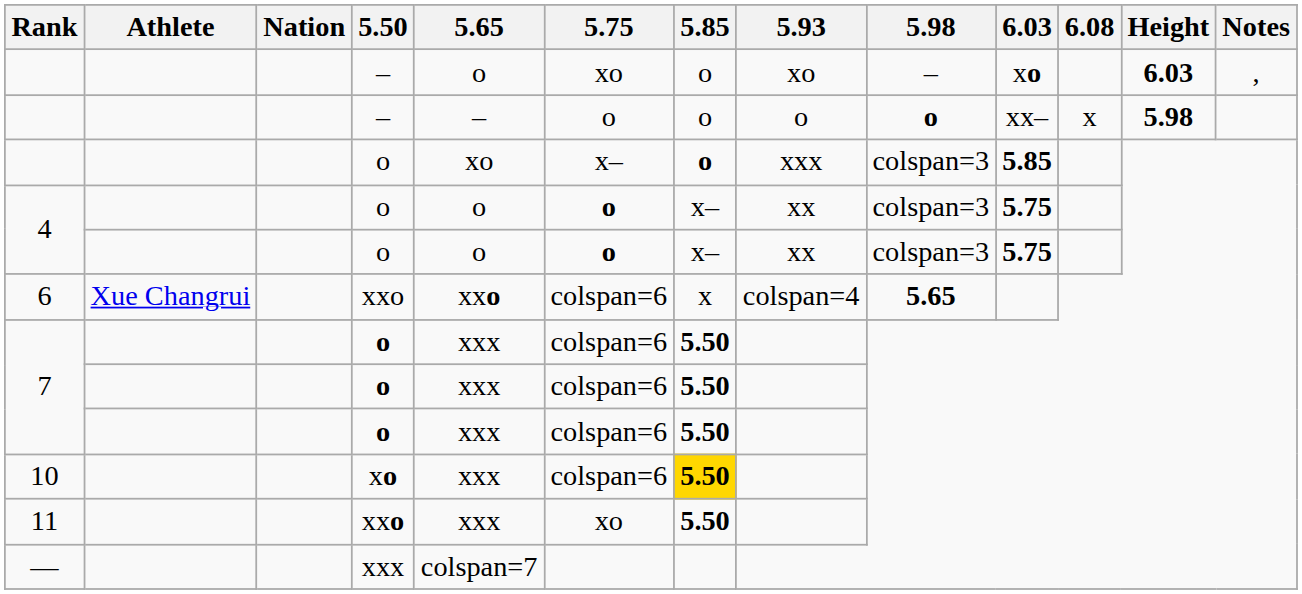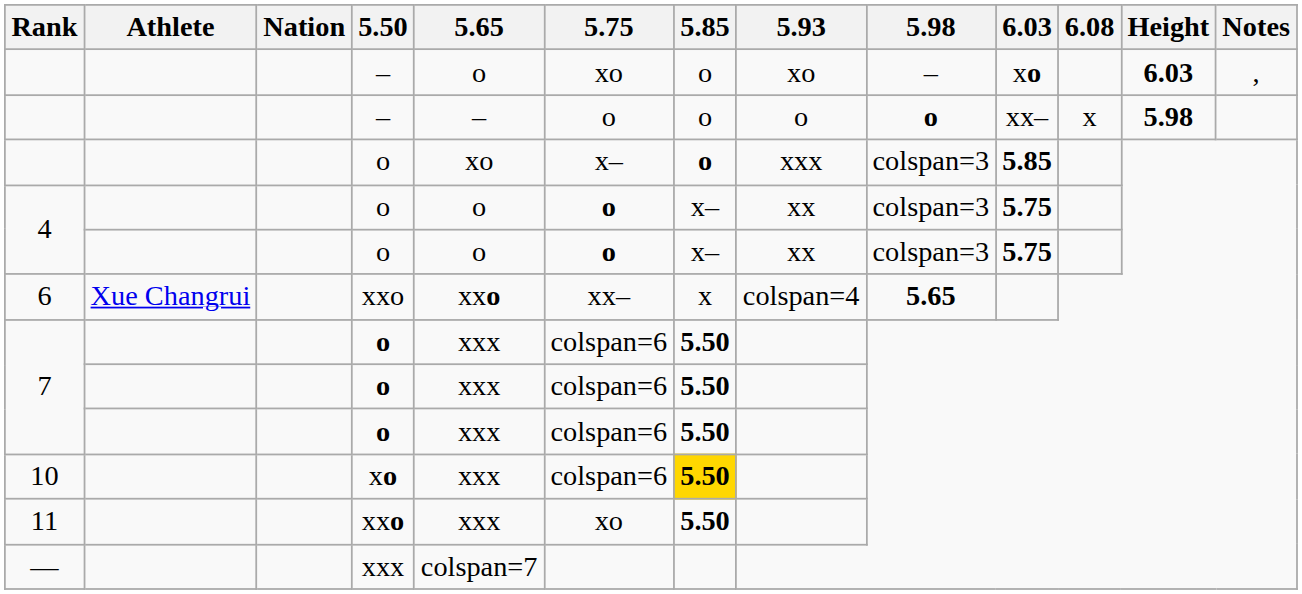(609, 296) colspan=6 -> (609, 296) xx–
